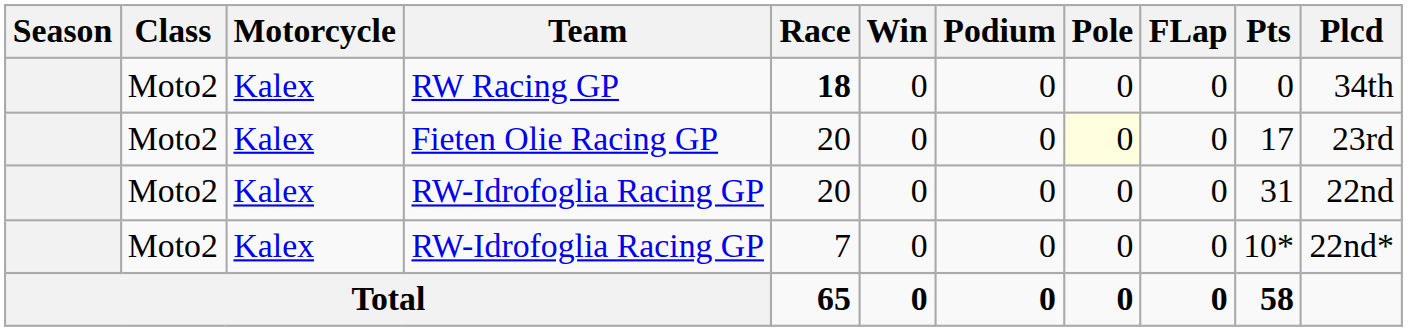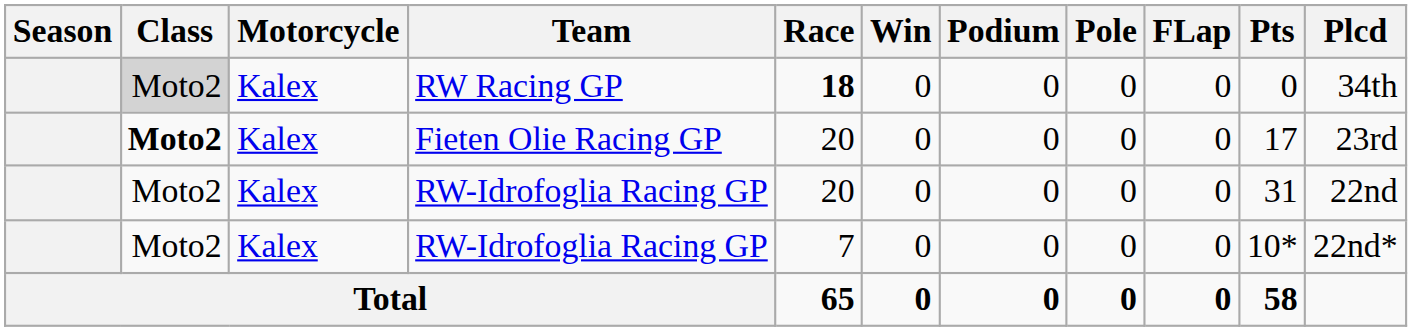(173, 84) no background -> (177, 84) lightgrey background
(173, 138) normal -> (175, 138) bold
(1125, 138) lightyellow background -> (1129, 138) no background
